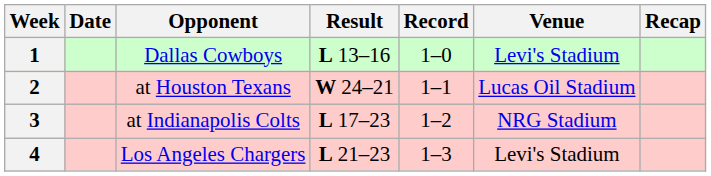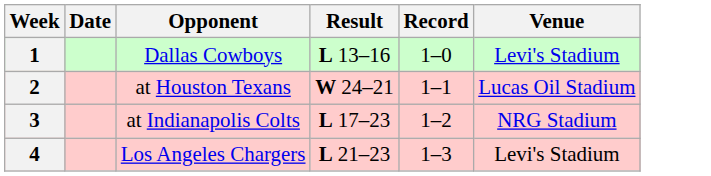- column: (673, 21)
